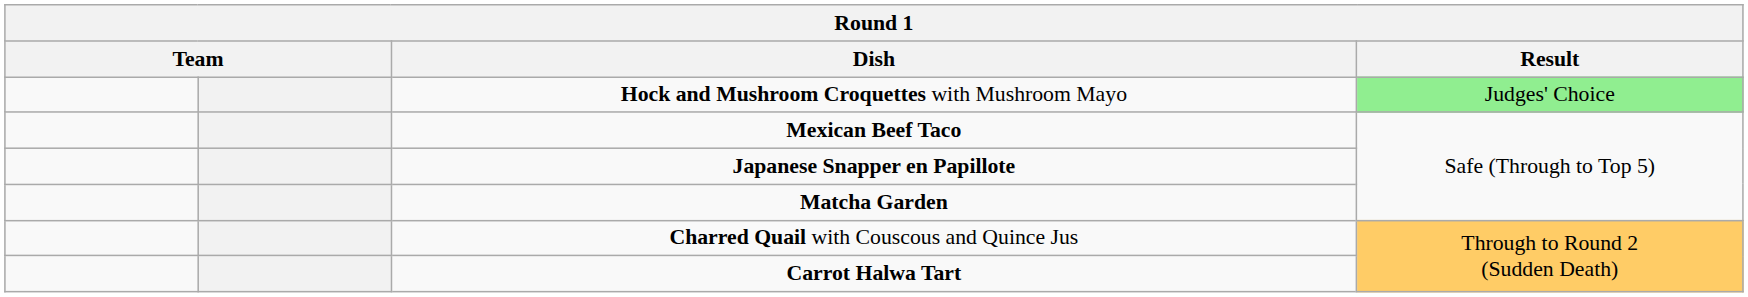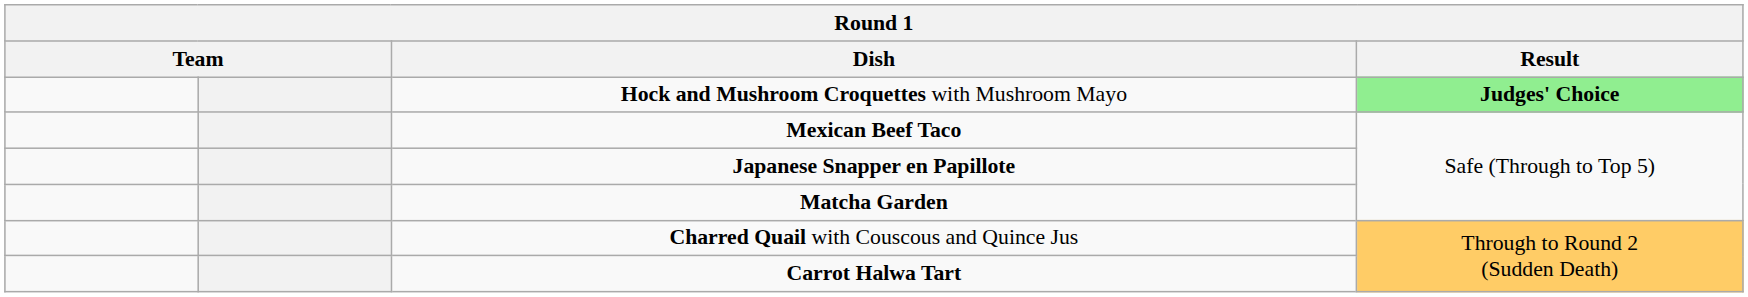(1550, 94) normal -> (1550, 94) bold
